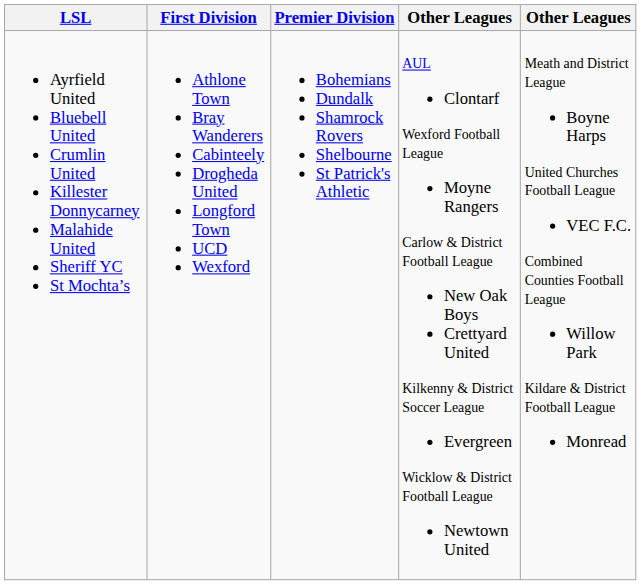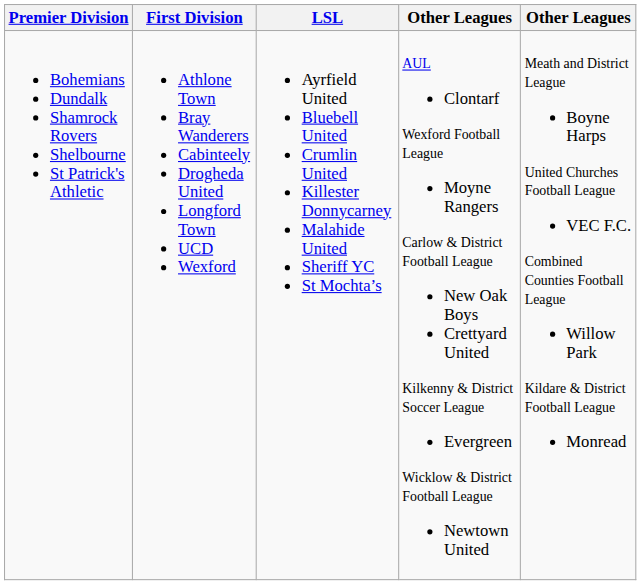columns swapped: (334, 17) <-> (76, 17)
